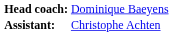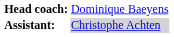(116, 25) no background -> (116, 25) lightgrey background
